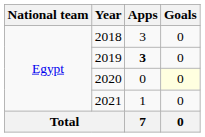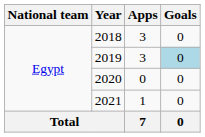(143, 57) bold -> (143, 57) normal
(180, 57) no background -> (180, 57) lightblue background
(180, 79) lightyellow background -> (180, 79) no background
